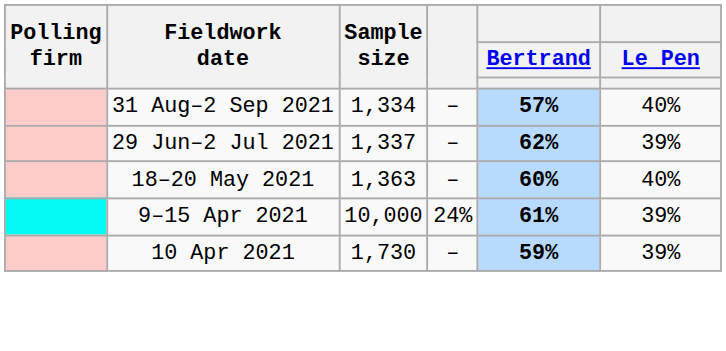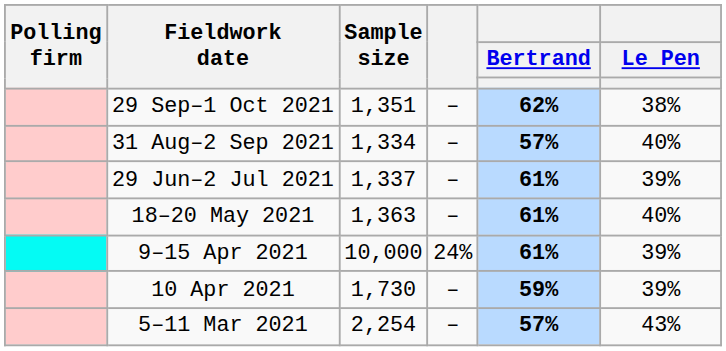+ row: (223, 107)
(539, 143) 62% -> (539, 180) 61%
(539, 180) 60% -> (539, 216) 61%
+ row: (223, 326)
